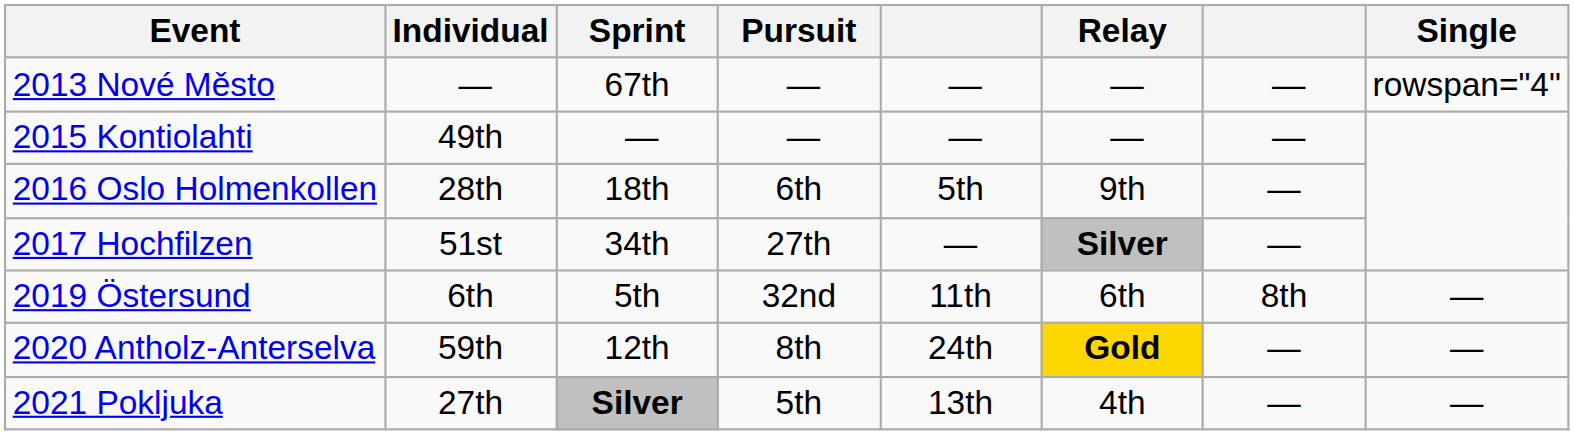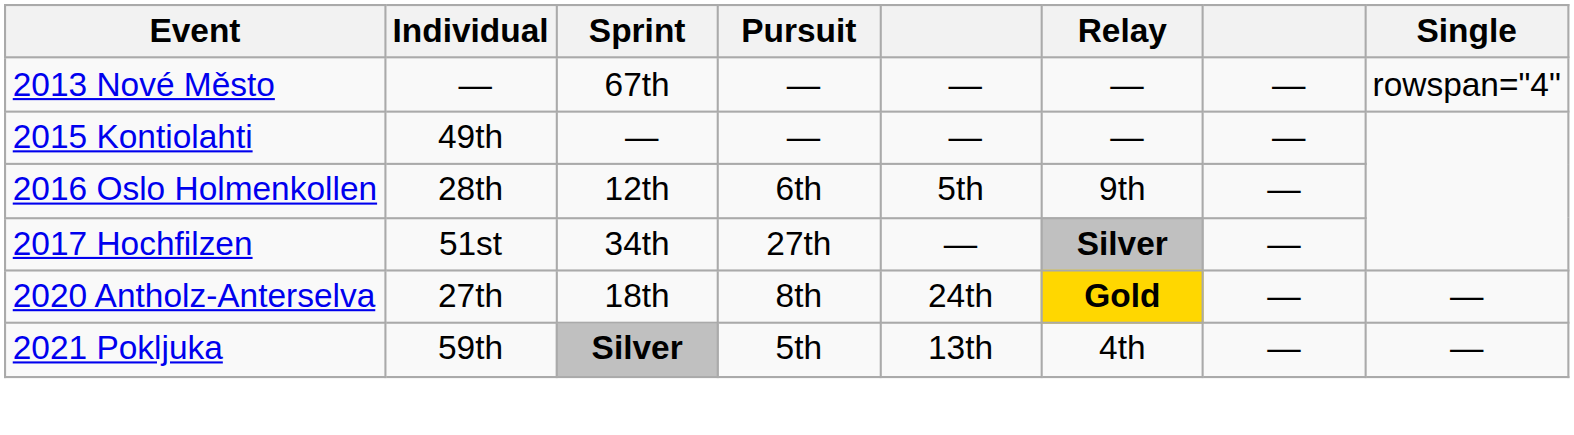(637, 190) 18th -> (637, 190) 12th
- row: (132, 296)
(471, 349) 59th -> (471, 296) 27th
(637, 349) 12th -> (637, 296) 18th
(471, 402) 27th -> (471, 349) 59th
